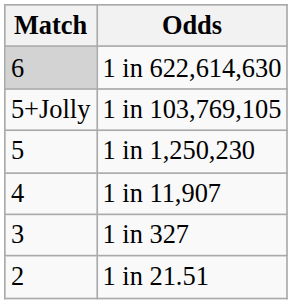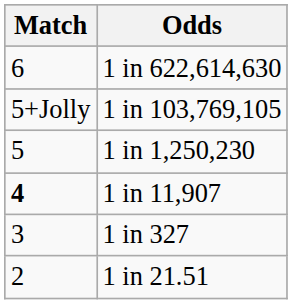(18, 67) lightgrey background -> (18, 67) no background
(18, 192) normal -> (18, 192) bold
